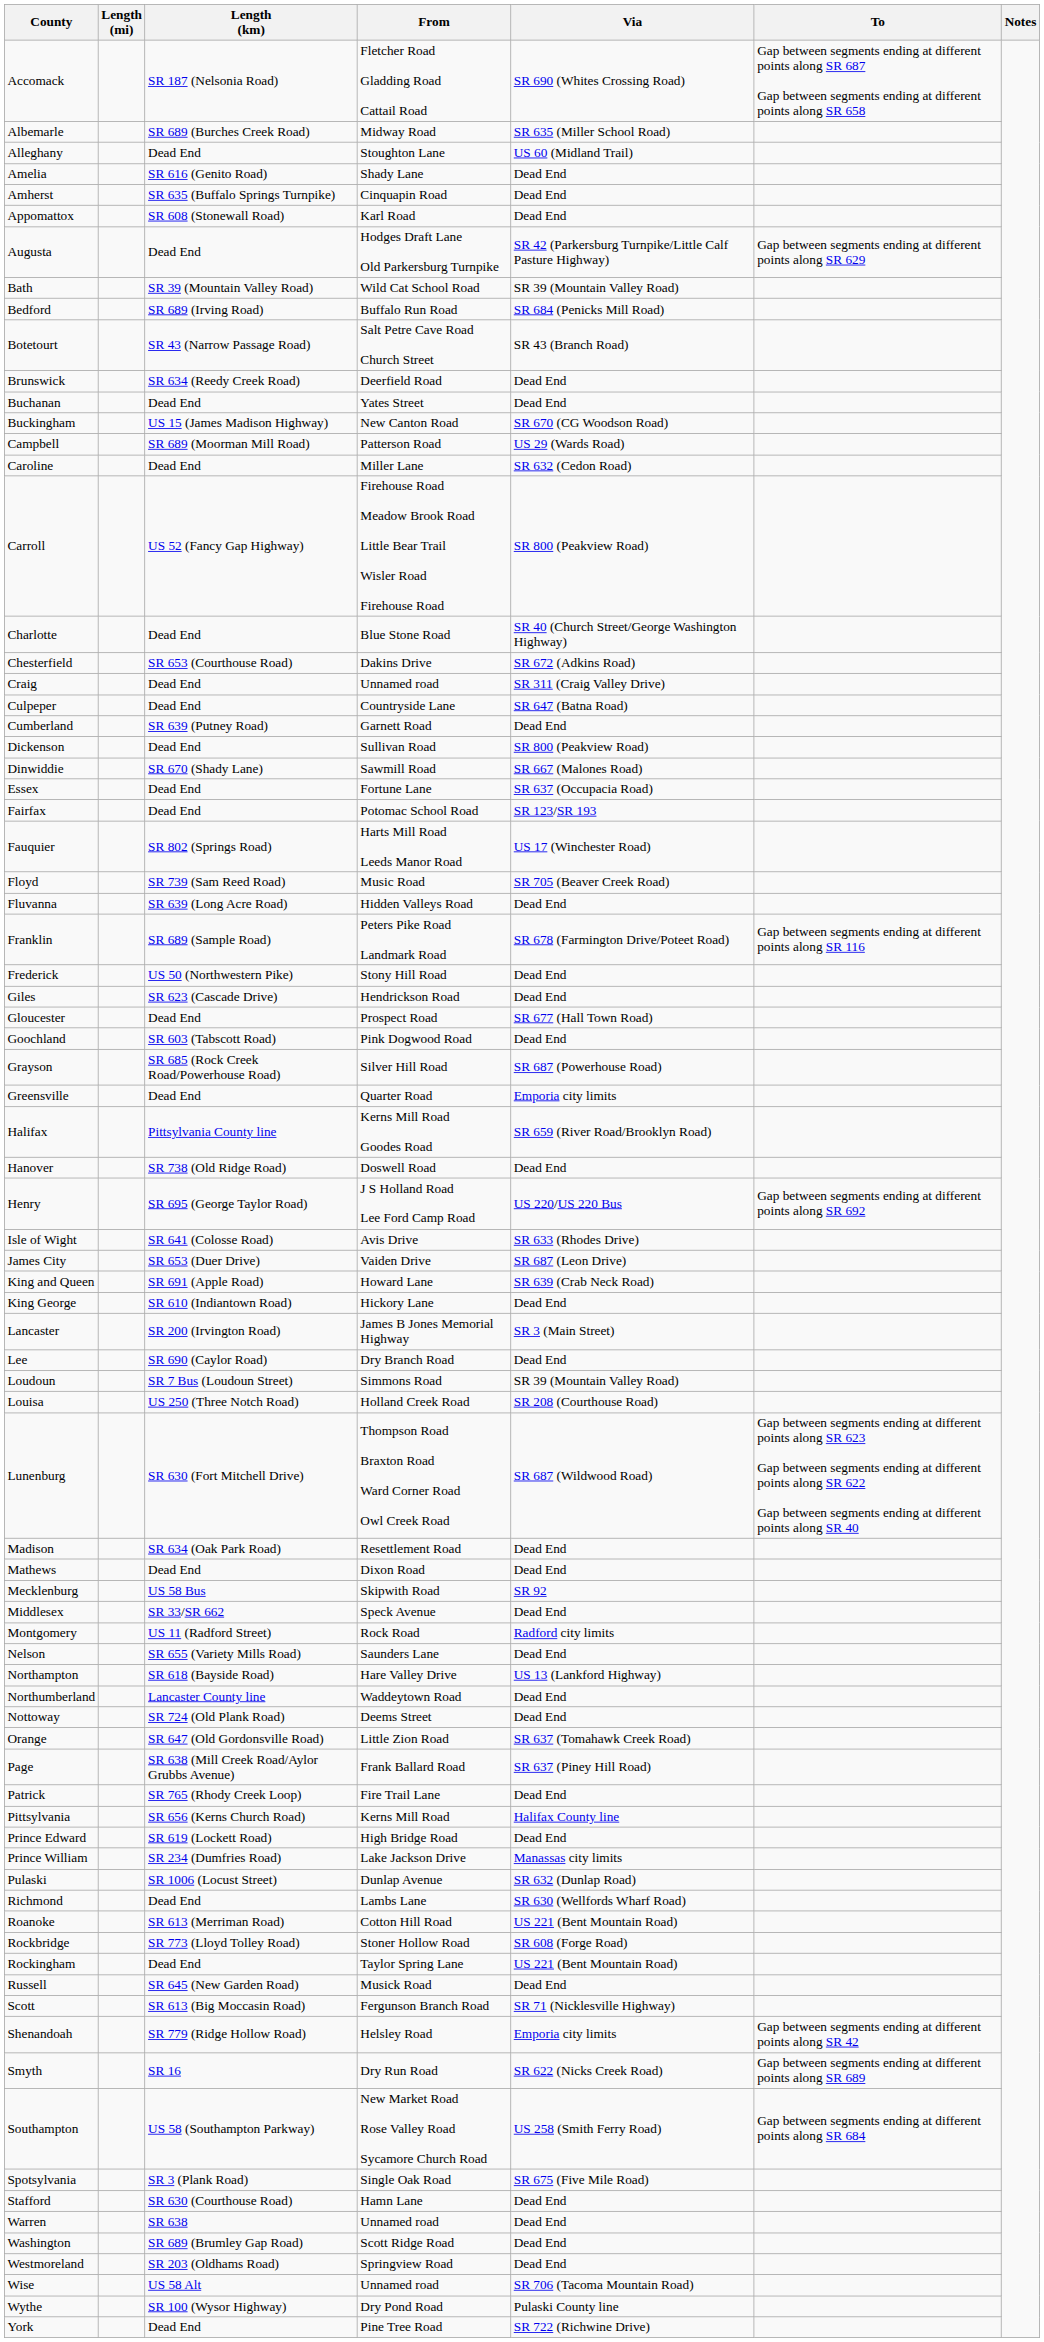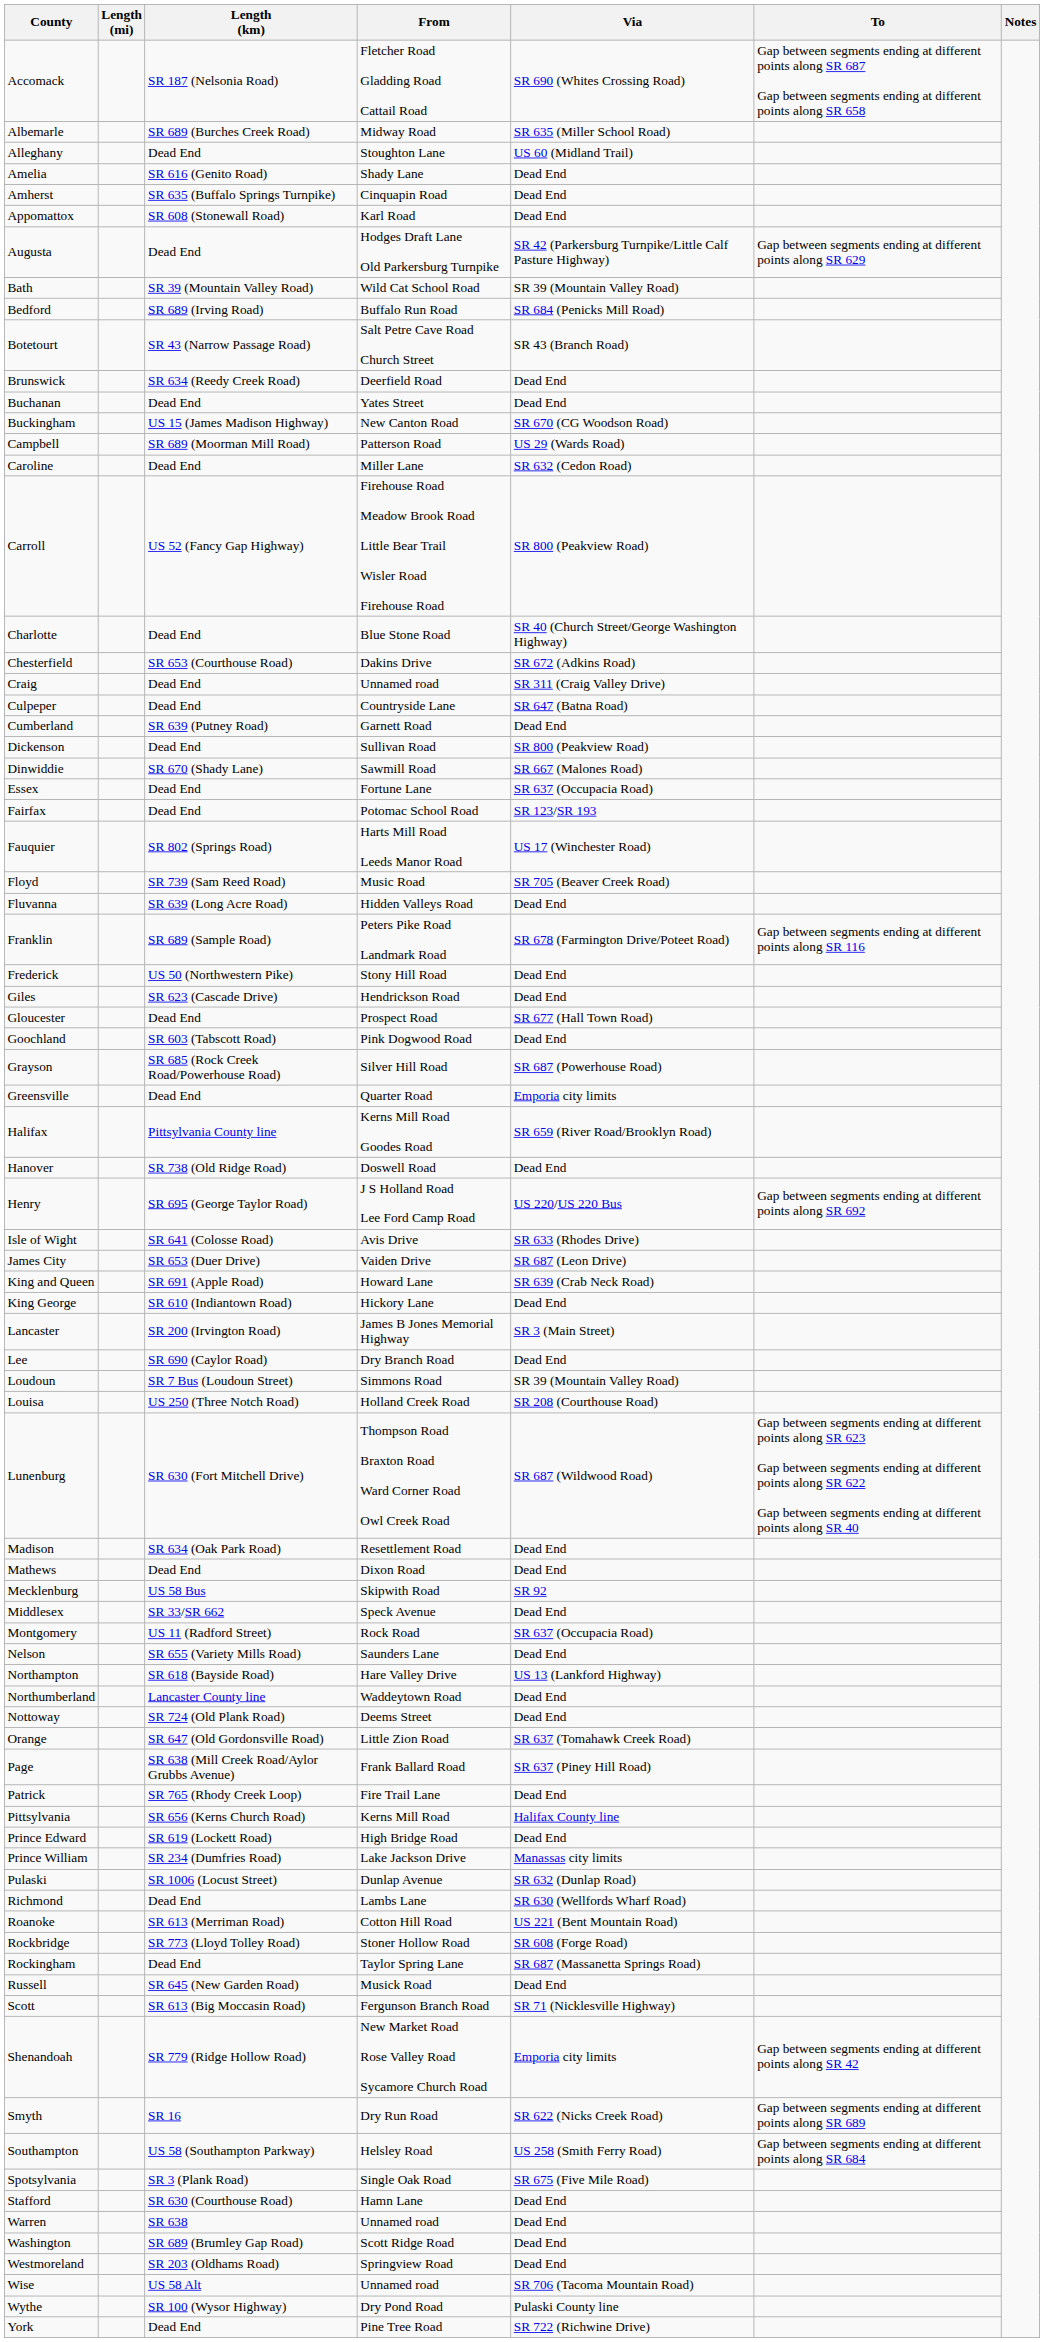(564, 1633) Radford city limits -> (583, 1633) SR 637 (Occupacia Road)
(596, 1963) US 221 (Bent Mountain Road) -> (607, 1963) SR 687 (Massanetta Springs Road)
(396, 2034) Helsley Road -> (424, 2057) New Market Road Rose Valley Road Sycamore Church Road
(424, 2129) New Market Road Rose Valley Road Sycamore Church Road -> (396, 2151) Helsley Road
